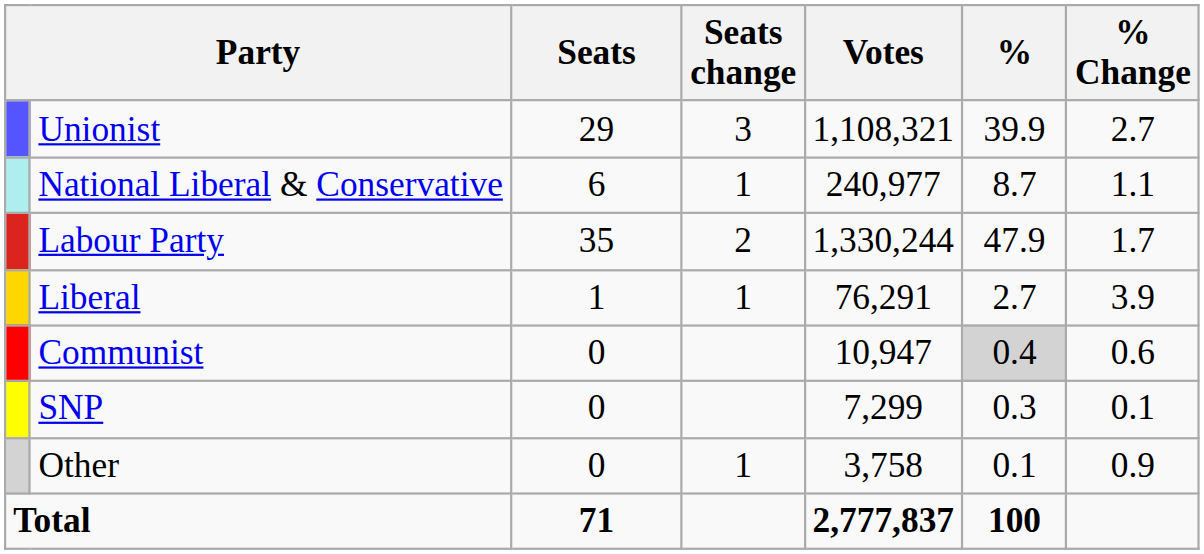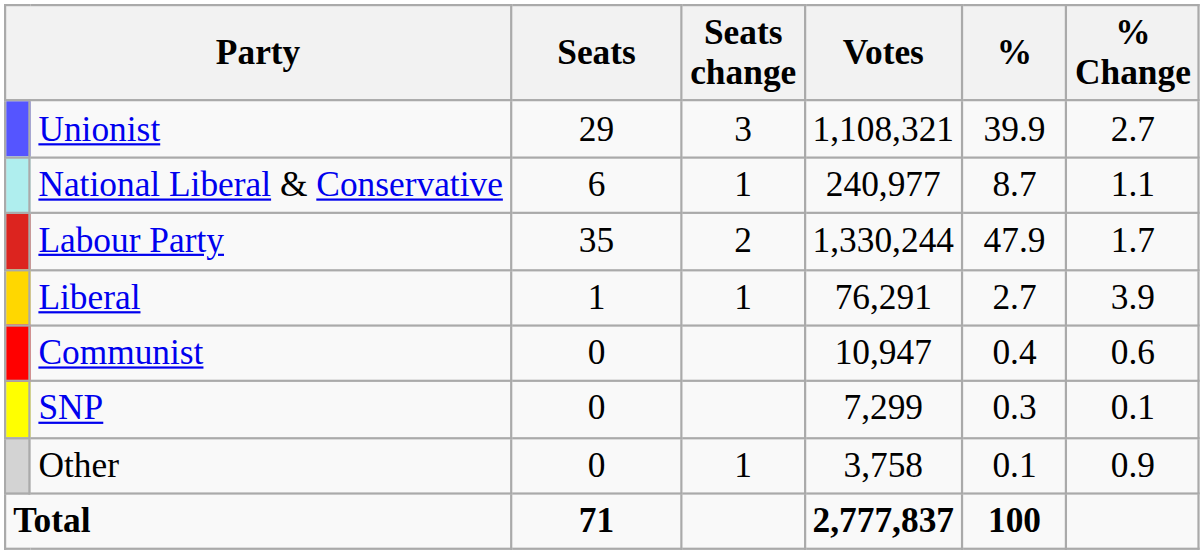(1014, 352) lightgrey background -> (1014, 352) no background
